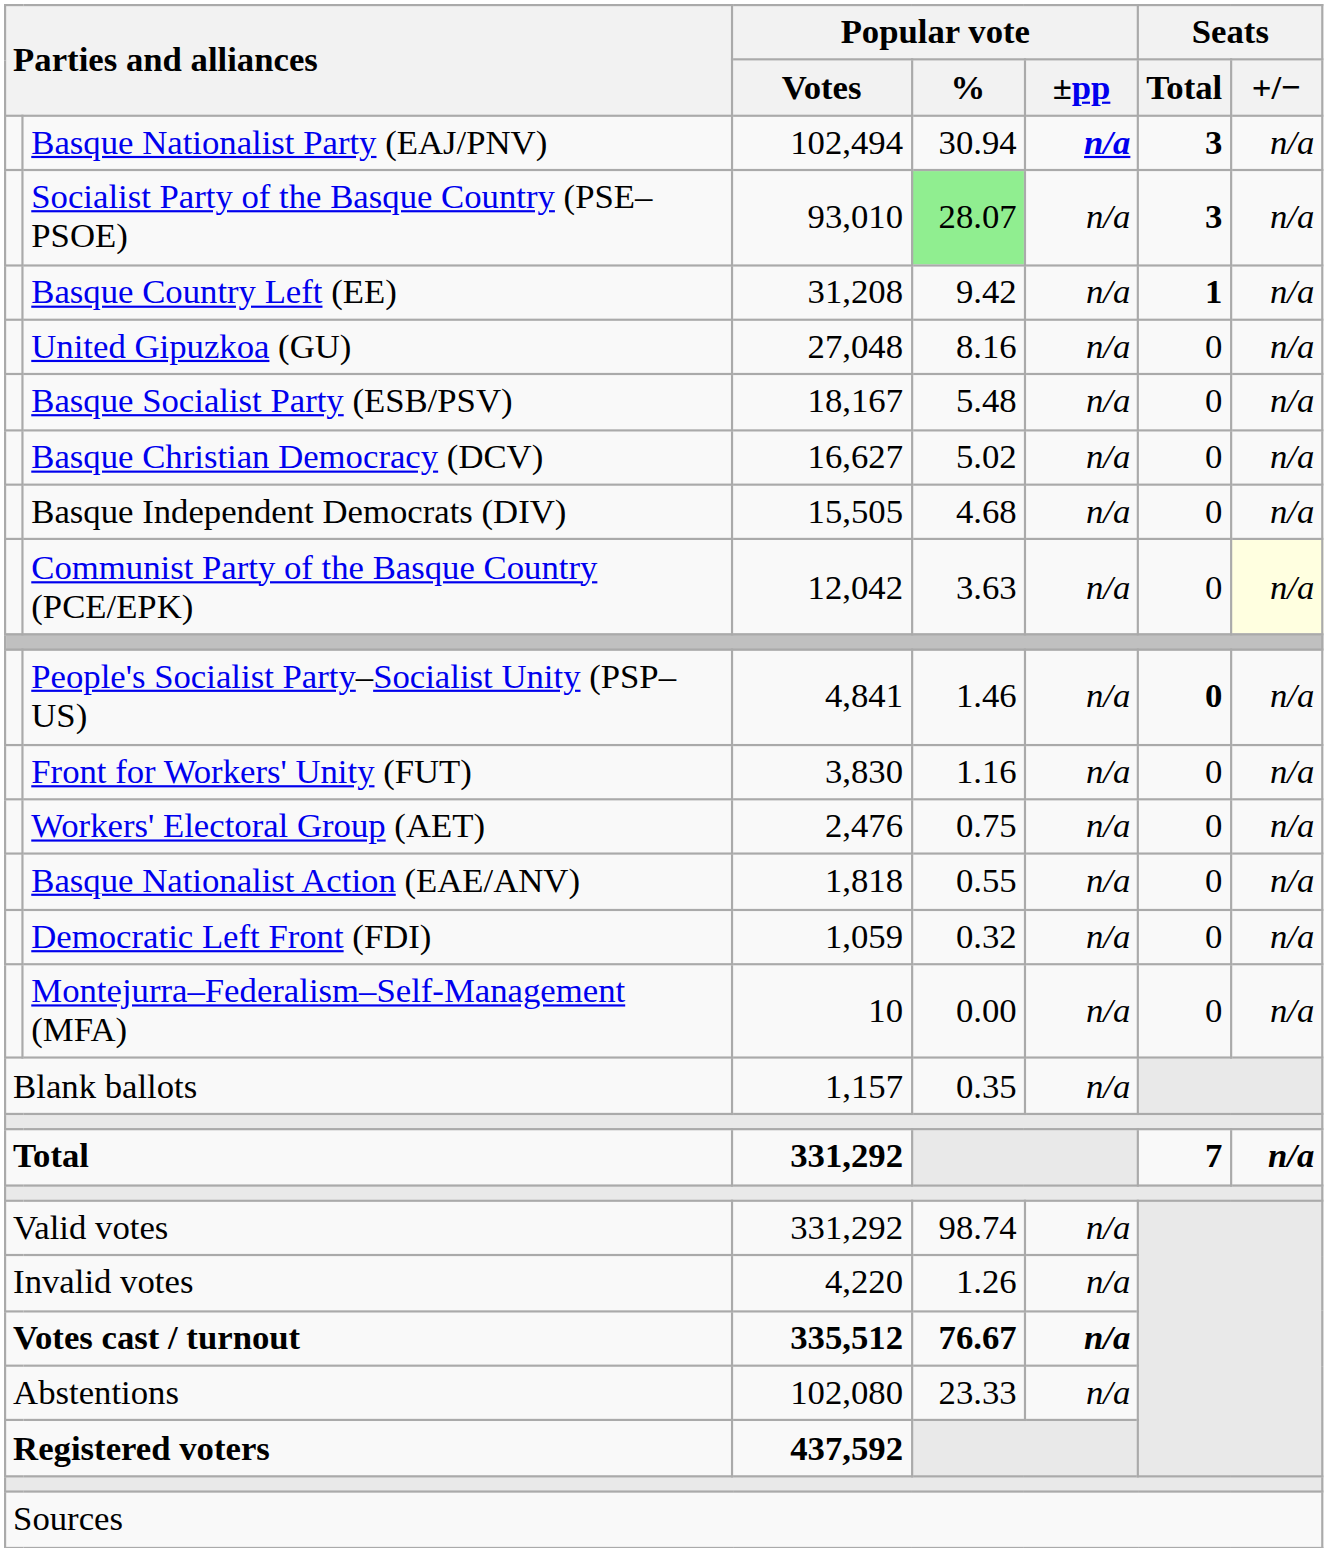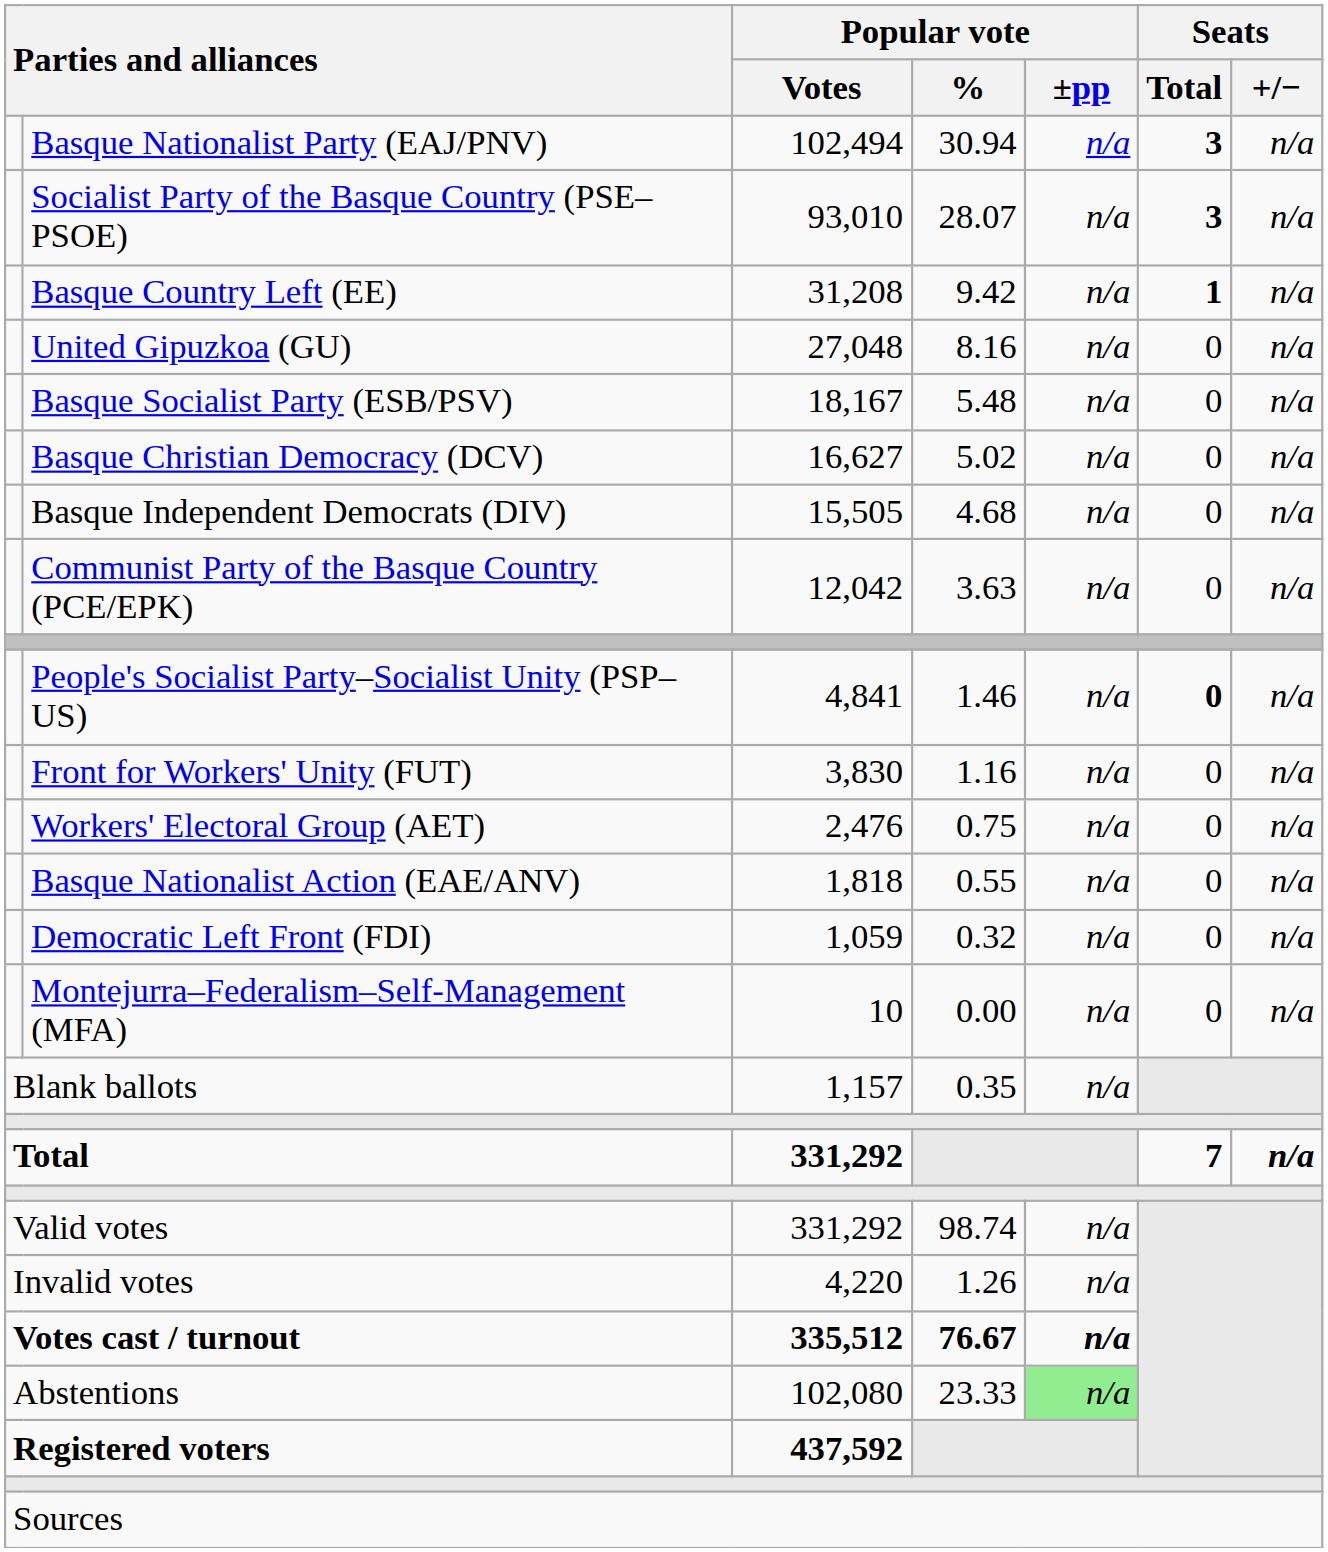(1107, 142) bold -> (1108, 142) normal
(978, 216) lightgreen background -> (978, 216) no background
(1292, 586) lightyellow background -> (1292, 586) no background
(1108, 1392) no background -> (1108, 1392) lightgreen background
